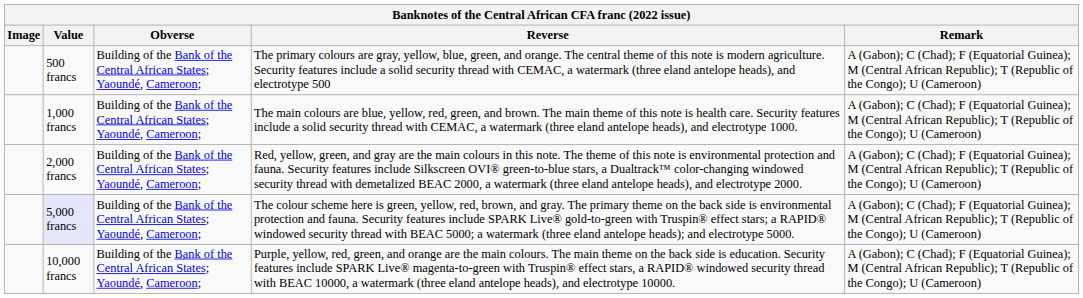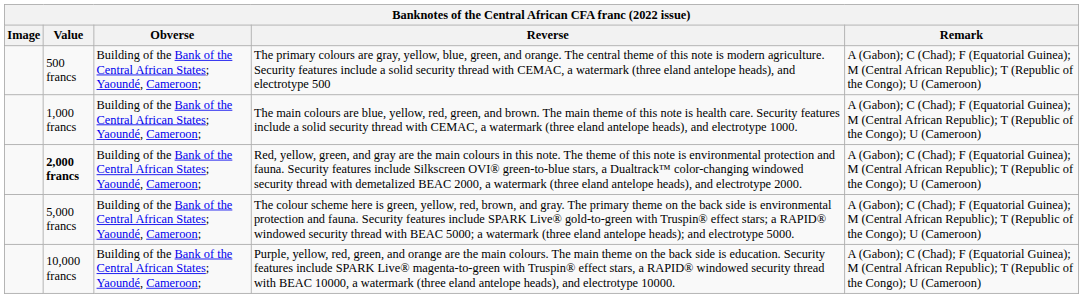(61, 169) normal -> (63, 169) bold
(61, 219) lavender background -> (61, 219) no background
